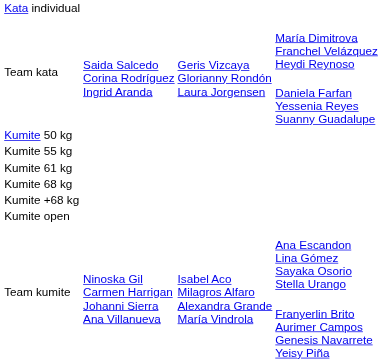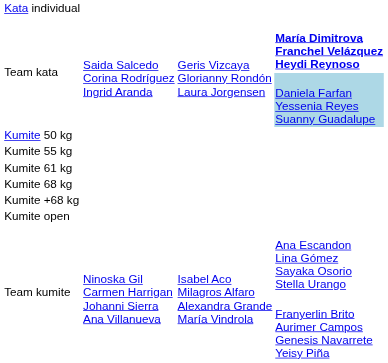(327, 51) normal -> (329, 51) bold
(325, 106) no background -> (325, 106) lightblue background
